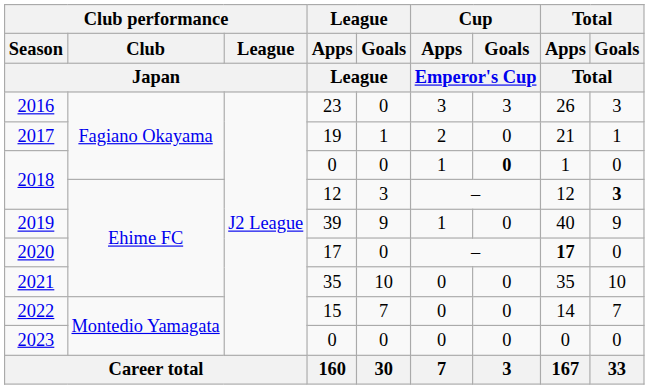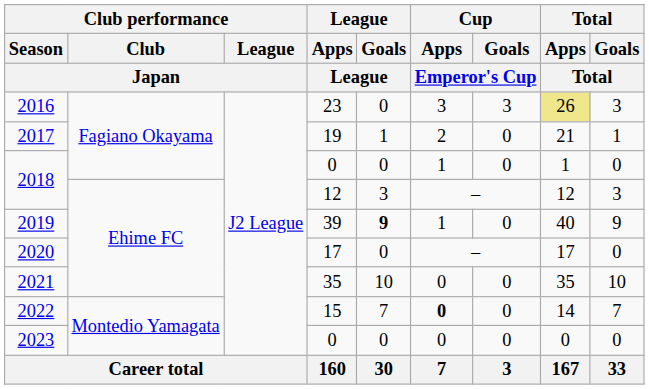(565, 106) no background -> (565, 106) khaki background
(507, 164) bold -> (507, 164) normal
(617, 194) bold -> (617, 194) normal
(384, 223) normal -> (384, 223) bold
(565, 252) bold -> (565, 252) normal
(442, 310) normal -> (442, 310) bold
